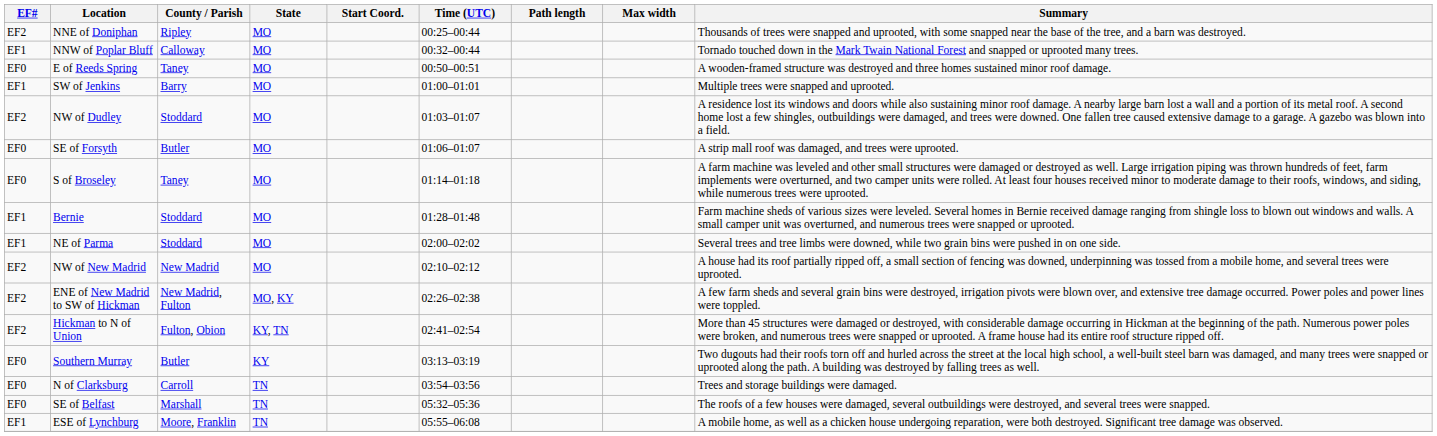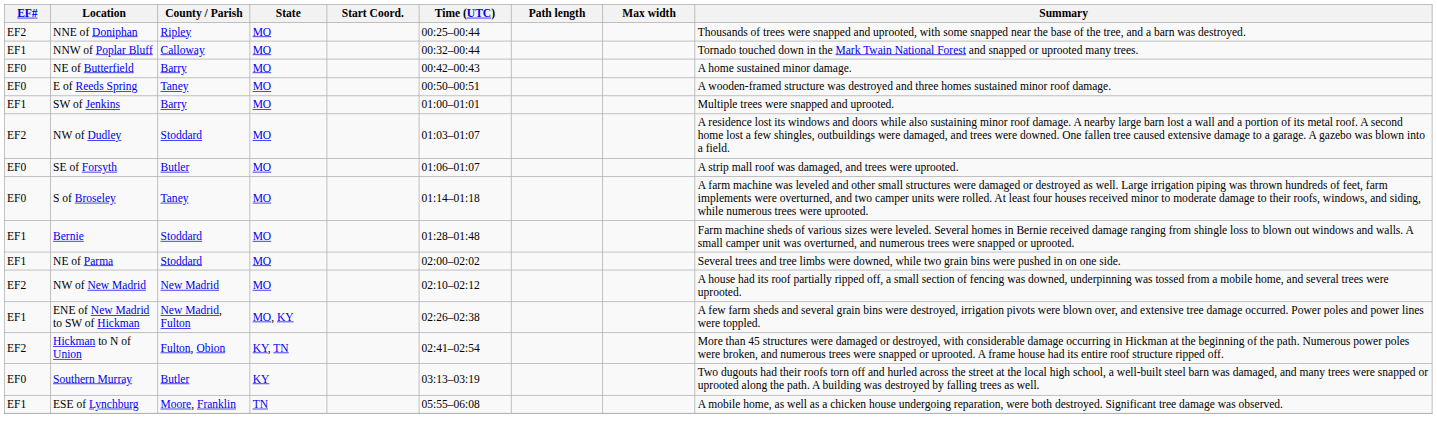+ row: (93, 68)
(17, 298) EF2 -> (17, 317) EF1
- row: (90, 386)
- row: (84, 404)
